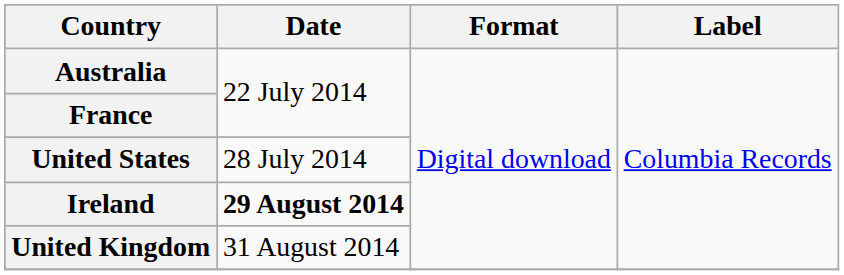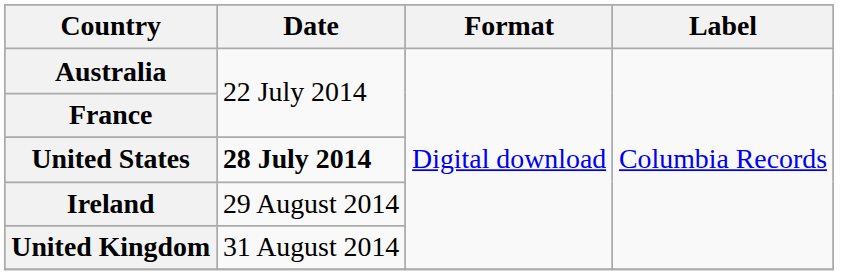(295, 159) normal -> (297, 159) bold
(313, 203) bold -> (311, 203) normal
